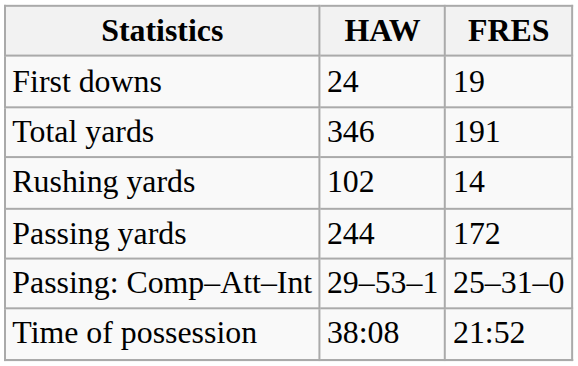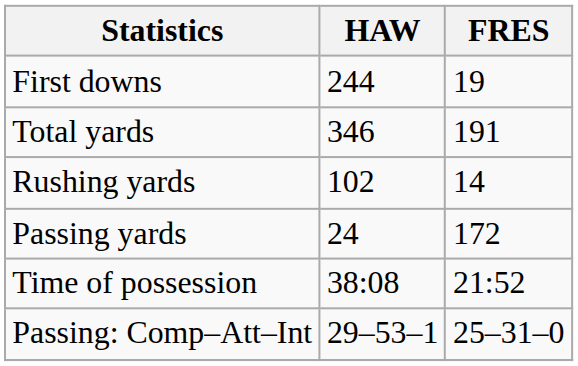(343, 81) 24 -> (351, 81) 244
(351, 232) 244 -> (343, 232) 24
rows swapped: (162, 283) <-> (135, 333)
